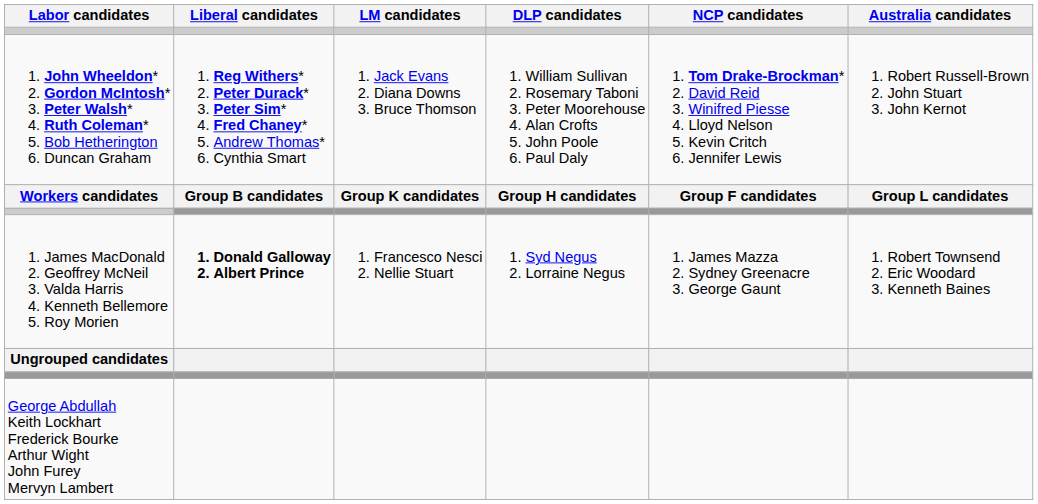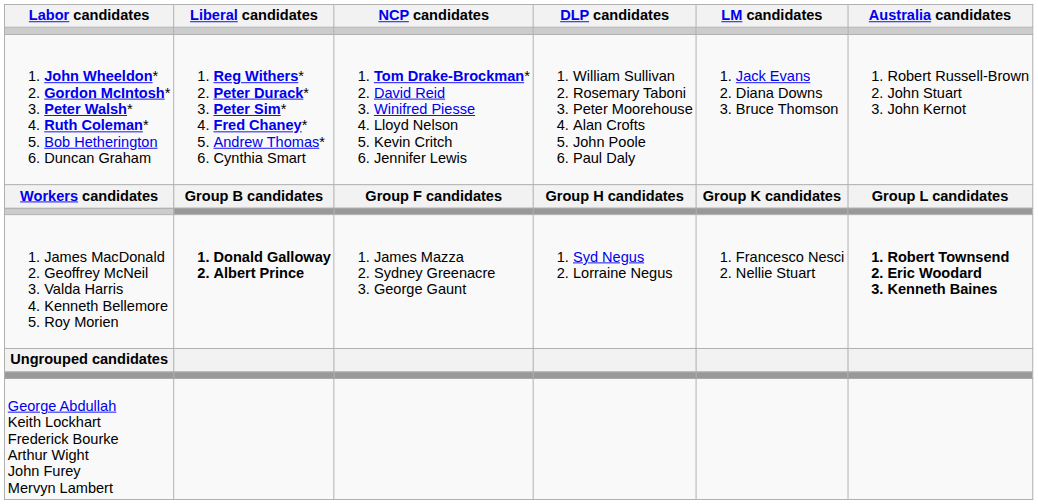columns swapped: (748, 16) <-> (410, 16)
(940, 273) normal -> (940, 273) bold
